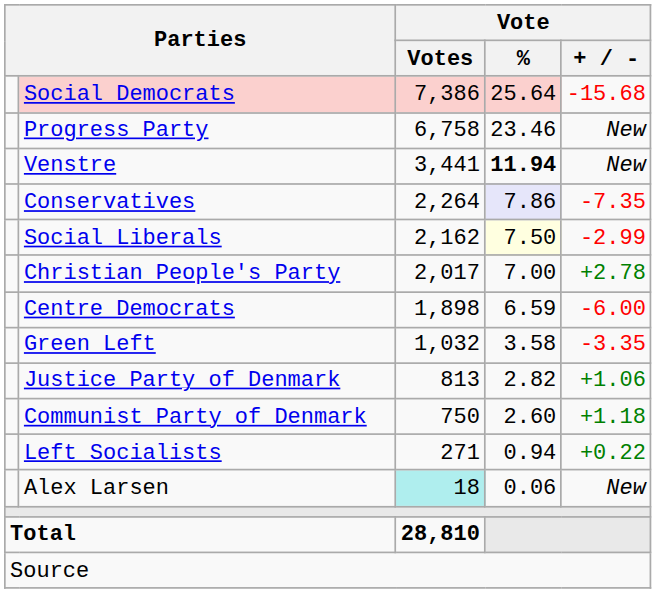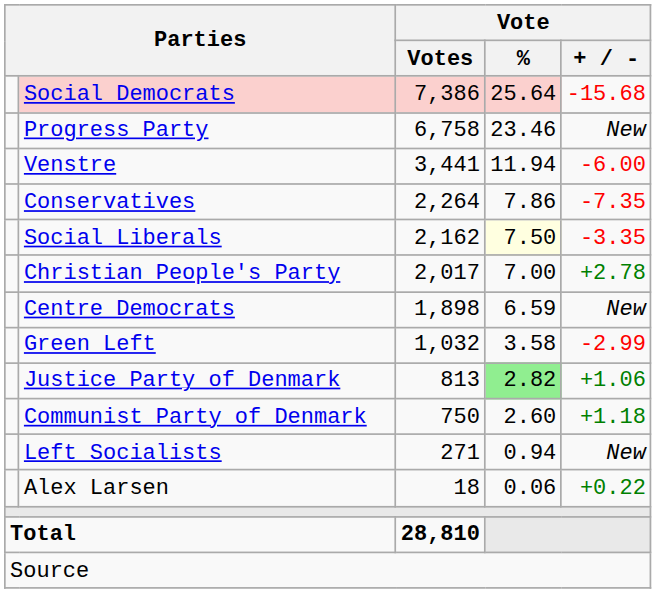(523, 166) bold -> (523, 166) normal
(626, 166) New -> (613, 166) -6.00
(530, 202) lavender background -> (530, 202) no background
(613, 238) -2.99 -> (613, 238) -3.35
(613, 309) -6.00 -> (626, 309) New
(613, 345) -3.35 -> (613, 345) -2.99
(530, 381) no background -> (530, 381) lightgreen background
(613, 452) +0.22 -> (626, 452) New
(467, 488) paleturquoise background -> (467, 488) no background
(626, 488) New -> (613, 488) +0.22
